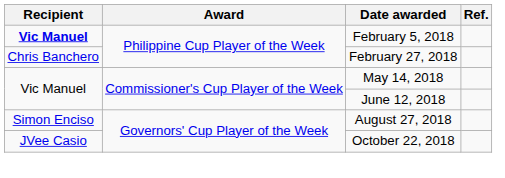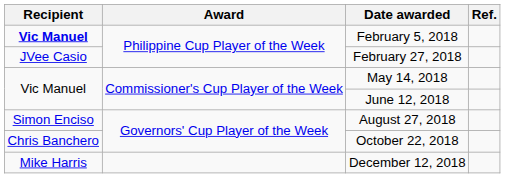(53, 57) Chris Banchero -> (53, 57) JVee Casio
(53, 141) JVee Casio -> (53, 141) Chris Banchero
+ row: (407, 162)
